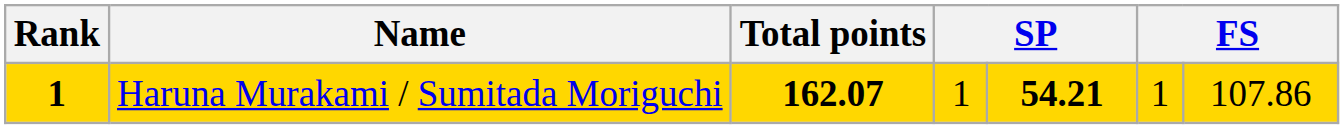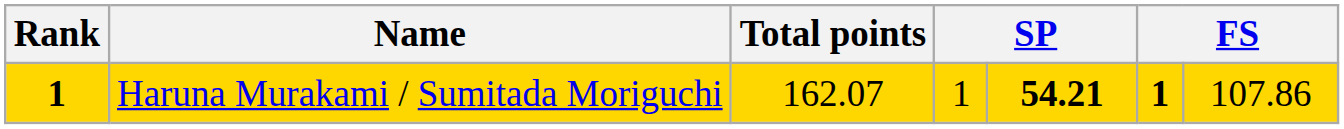(833, 92) bold -> (833, 92) normal
(1160, 92) normal -> (1160, 92) bold
